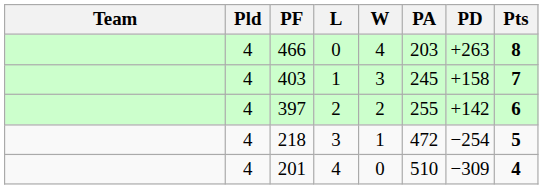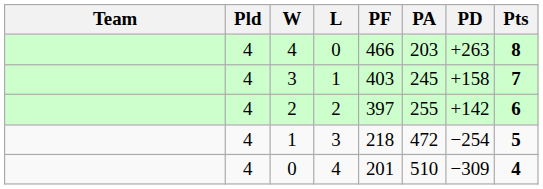columns swapped: (380, 19) <-> (292, 19)
